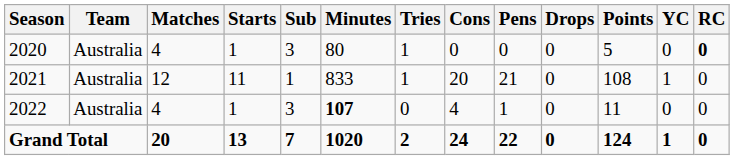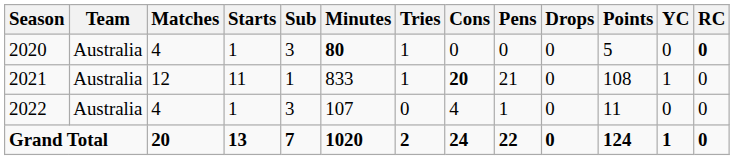(335, 49) normal -> (335, 49) bold
(459, 79) normal -> (459, 79) bold
(339, 109) bold -> (339, 109) normal
